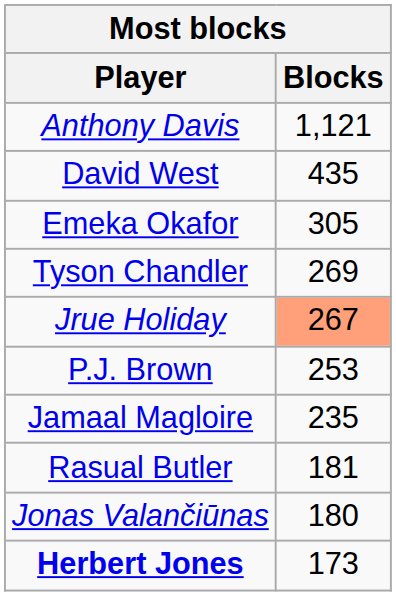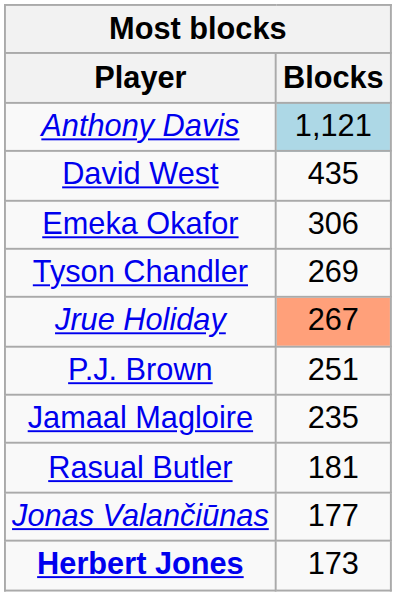(333, 126) no background -> (333, 126) lightblue background
(333, 223) 305 -> (333, 223) 306
(333, 369) 253 -> (333, 369) 251
(333, 516) 180 -> (333, 516) 177
